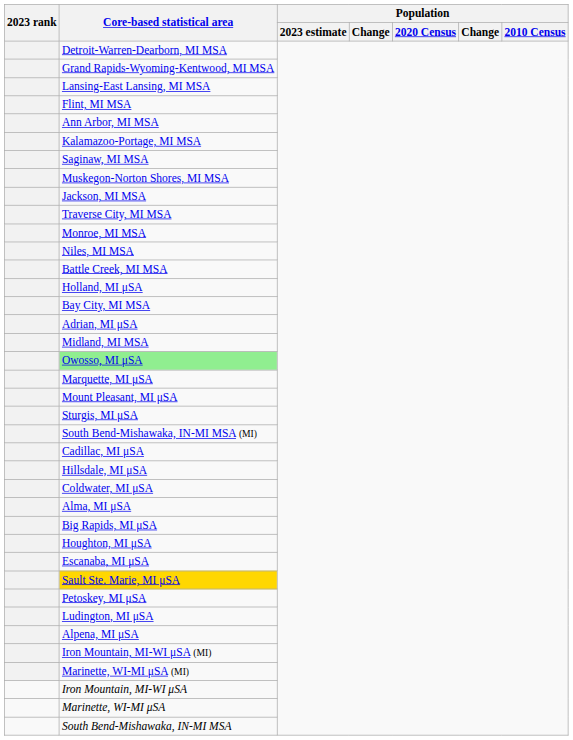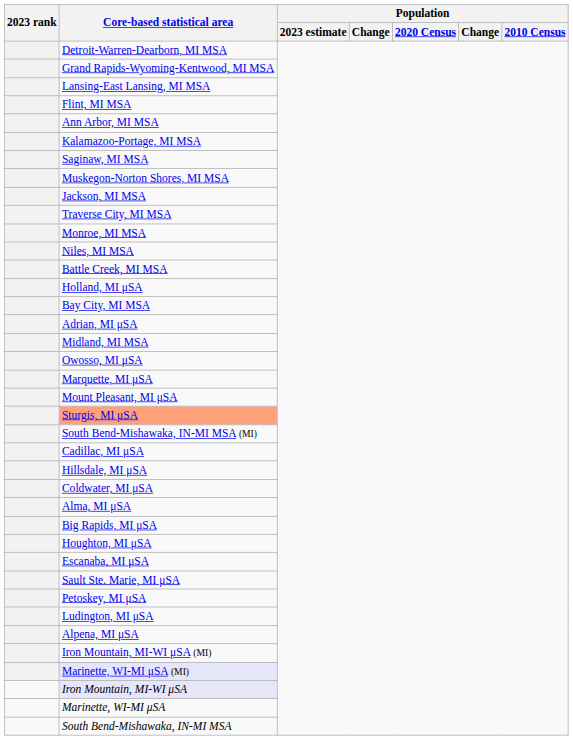(102, 360) lightgreen background -> (102, 360) no background
(100, 415) no background -> (100, 415) lightsalmon background
(121, 580) gold background -> (121, 580) no background
(125, 671) no background -> (125, 671) lavender background
(124, 689) no background -> (124, 689) lavender background
